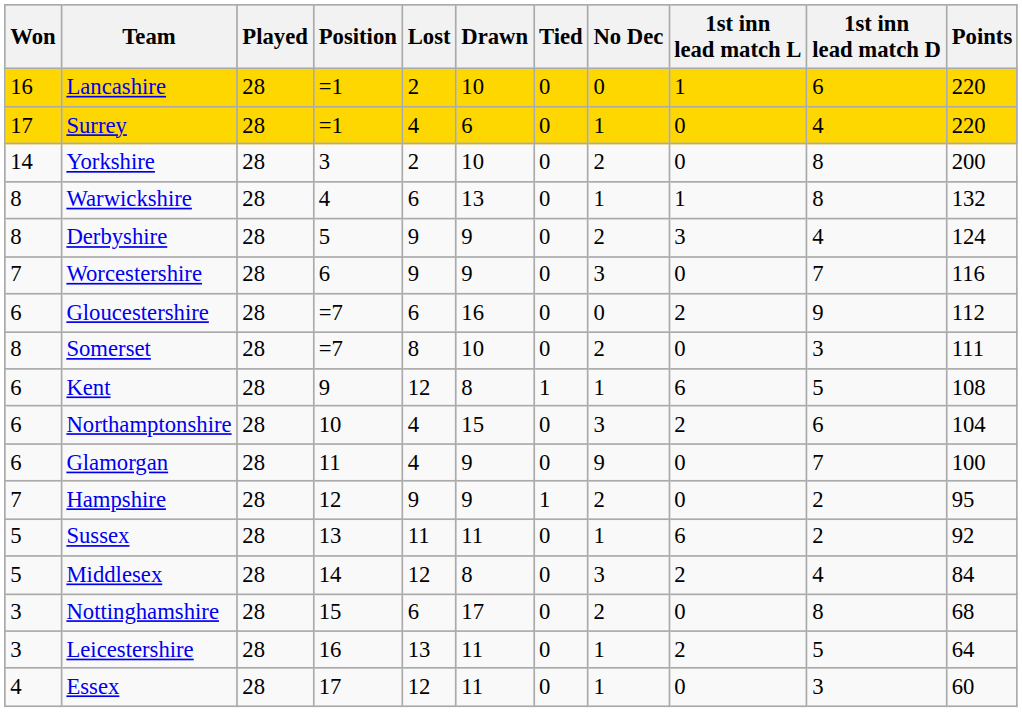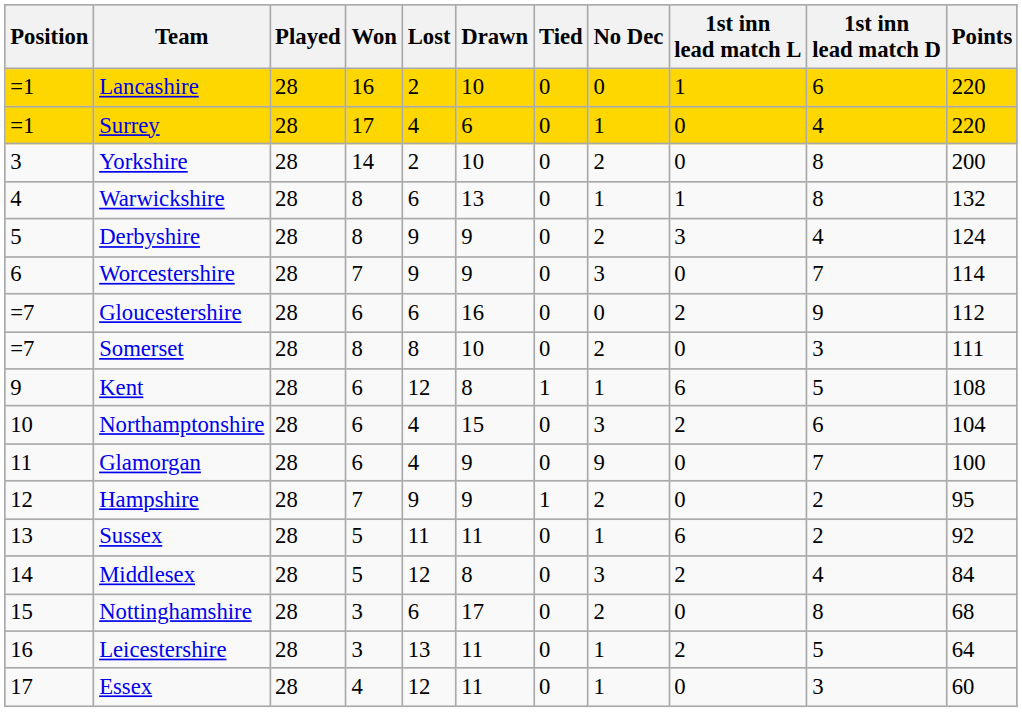columns swapped: (358, 36) <-> (33, 36)
(968, 274) 116 -> (968, 274) 114
